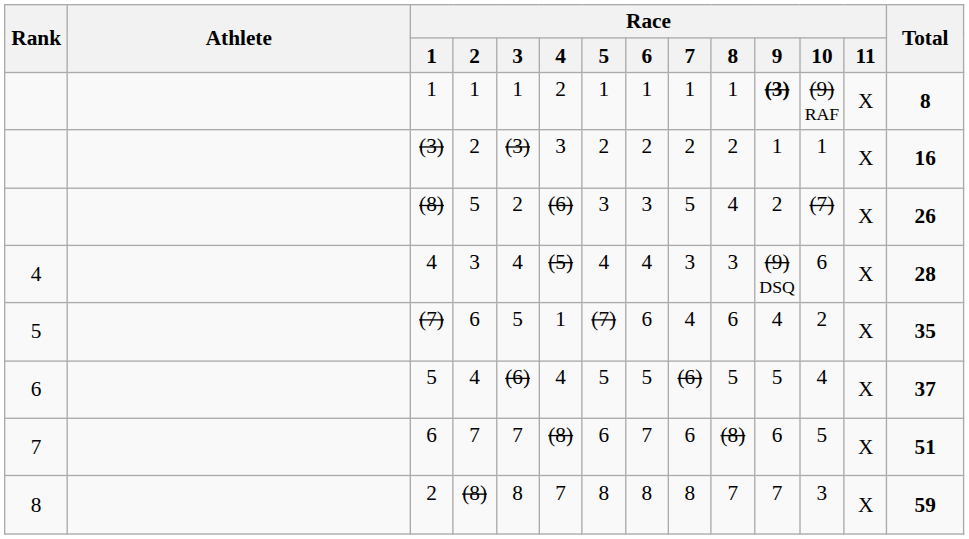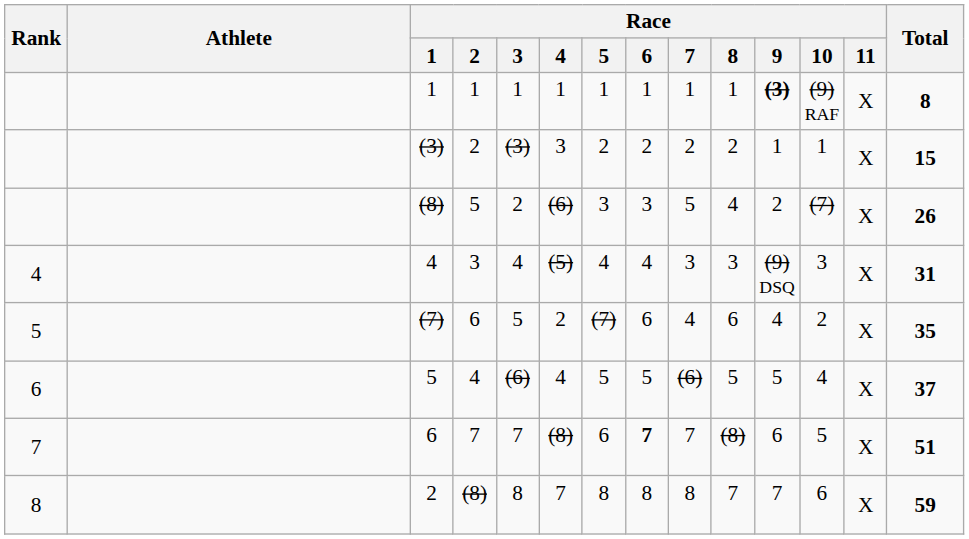(561, 100) 2 -> (561, 100) 1
(925, 158) 16 -> (925, 158) 15
(822, 273) 6 -> (822, 273) 3
(925, 273) 28 -> (925, 273) 31
(561, 331) 1 -> (561, 331) 2
(647, 446) normal -> (647, 446) bold
(690, 446) 6 -> (690, 446) 7
(822, 504) 3 -> (822, 504) 6
